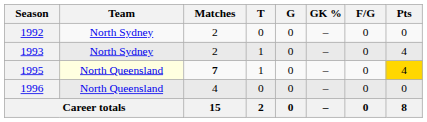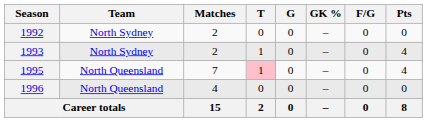(122, 70) lightyellow background -> (122, 70) no background
(215, 70) bold -> (215, 70) normal
(261, 70) no background -> (261, 70) pink background
(404, 70) gold background -> (404, 70) no background
